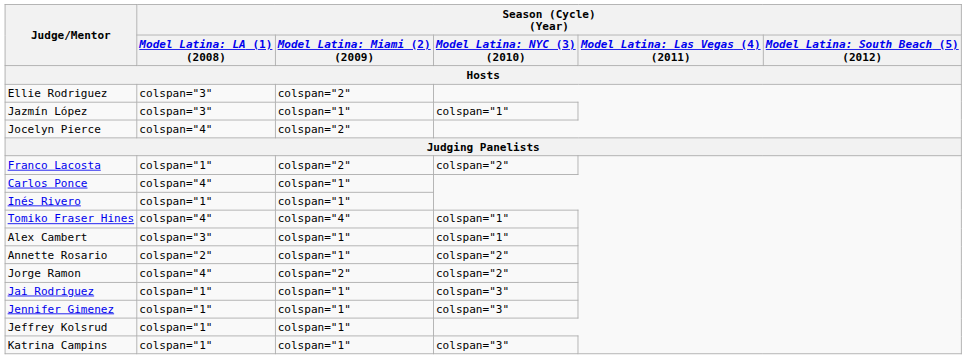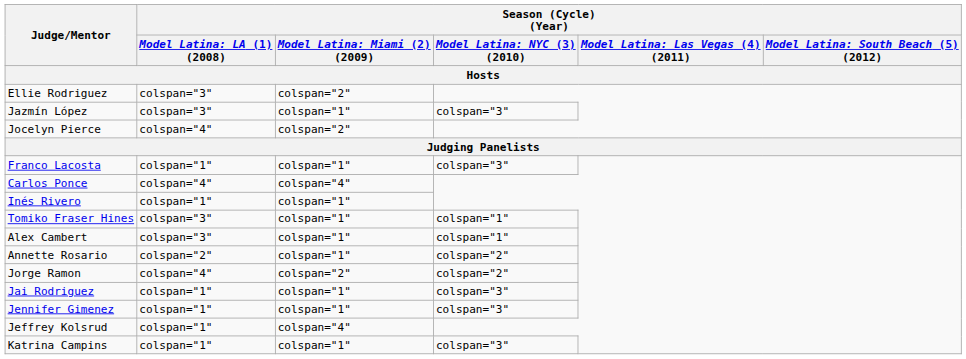(473, 111) colspan="1" -> (473, 111) colspan="3"
(314, 165) colspan="2" -> (314, 165) colspan="1"
(473, 165) colspan="2" -> (473, 165) colspan="3"
(314, 183) colspan="1" -> (314, 183) colspan="4"
(176, 219) colspan="4" -> (176, 219) colspan="3"
(314, 219) colspan="4" -> (314, 219) colspan="1"
(314, 327) colspan="1" -> (314, 327) colspan="4"
